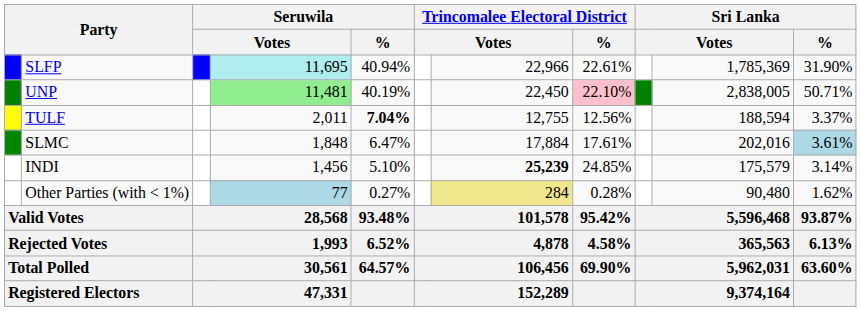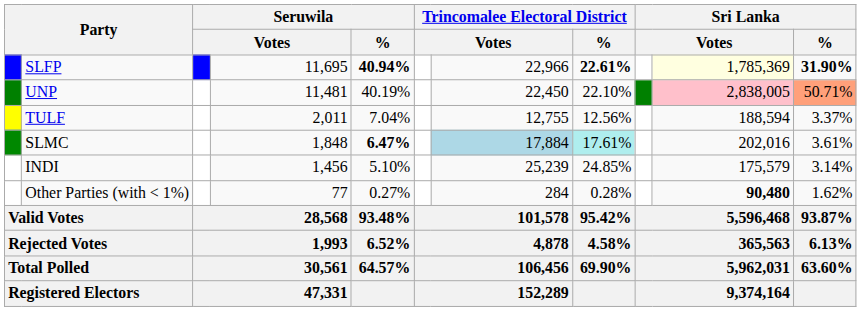(326, 67) paleturquoise background -> (326, 67) no background
(386, 67) normal -> (385, 67) bold
(607, 67) normal -> (606, 67) bold
(758, 67) no background -> (758, 67) lightyellow background
(828, 67) normal -> (827, 67) bold
(326, 92) lightgreen background -> (326, 92) no background
(607, 92) pink background -> (607, 92) no background
(758, 92) no background -> (758, 92) pink background
(828, 92) no background -> (828, 92) lightsalmon background
(388, 117) bold -> (390, 117) normal
(390, 142) normal -> (388, 142) bold
(547, 142) no background -> (547, 142) lightblue background
(607, 142) no background -> (607, 142) paleturquoise background
(832, 142) lightblue background -> (832, 142) no background
(547, 167) bold -> (547, 167) normal
(340, 192) lightblue background -> (340, 192) no background
(557, 192) khaki background -> (557, 192) no background
(768, 192) normal -> (768, 192) bold
